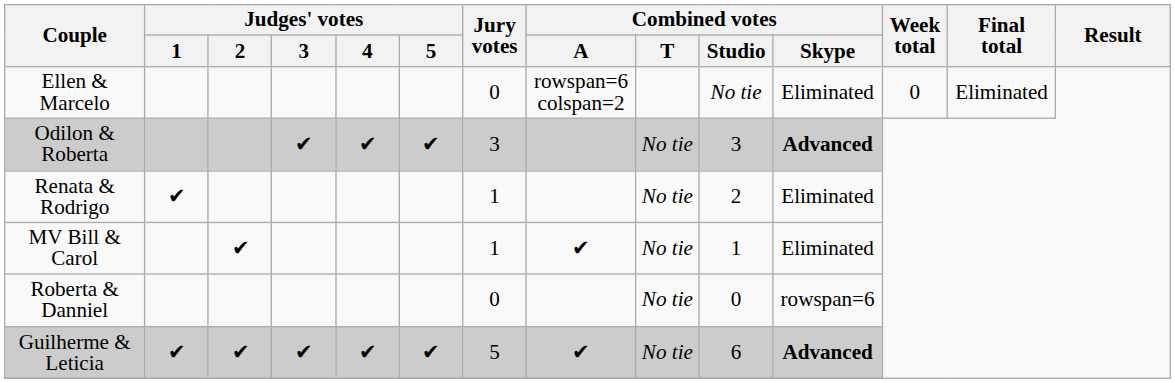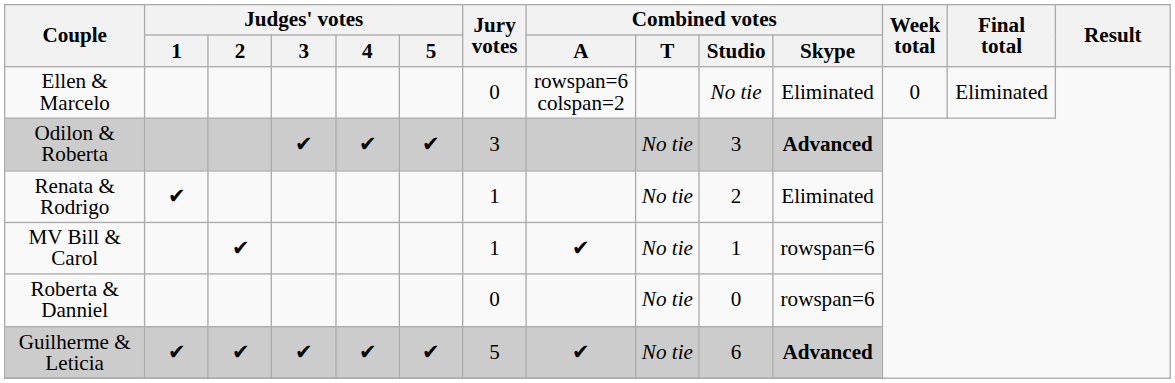(828, 248) Eliminated -> (828, 248) rowspan=6
